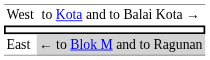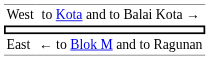(121, 44) lightgrey background -> (121, 44) no background
